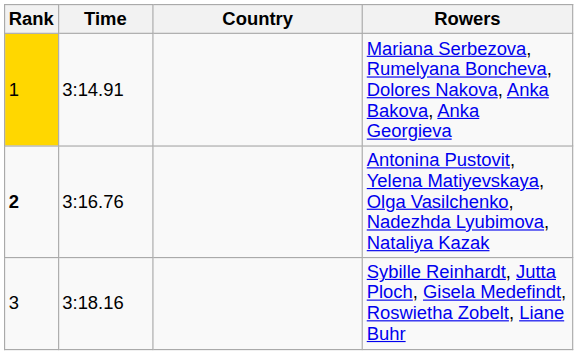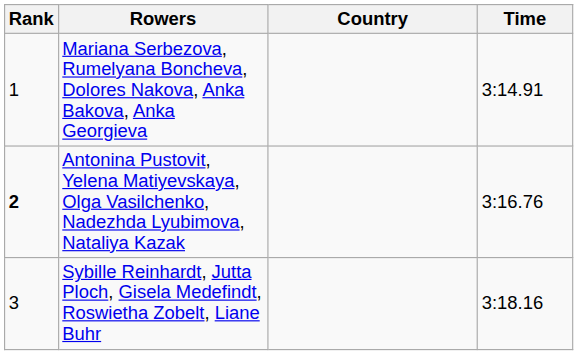columns swapped: (467, 19) <-> (105, 19)
(14, 89) gold background -> (14, 89) no background
